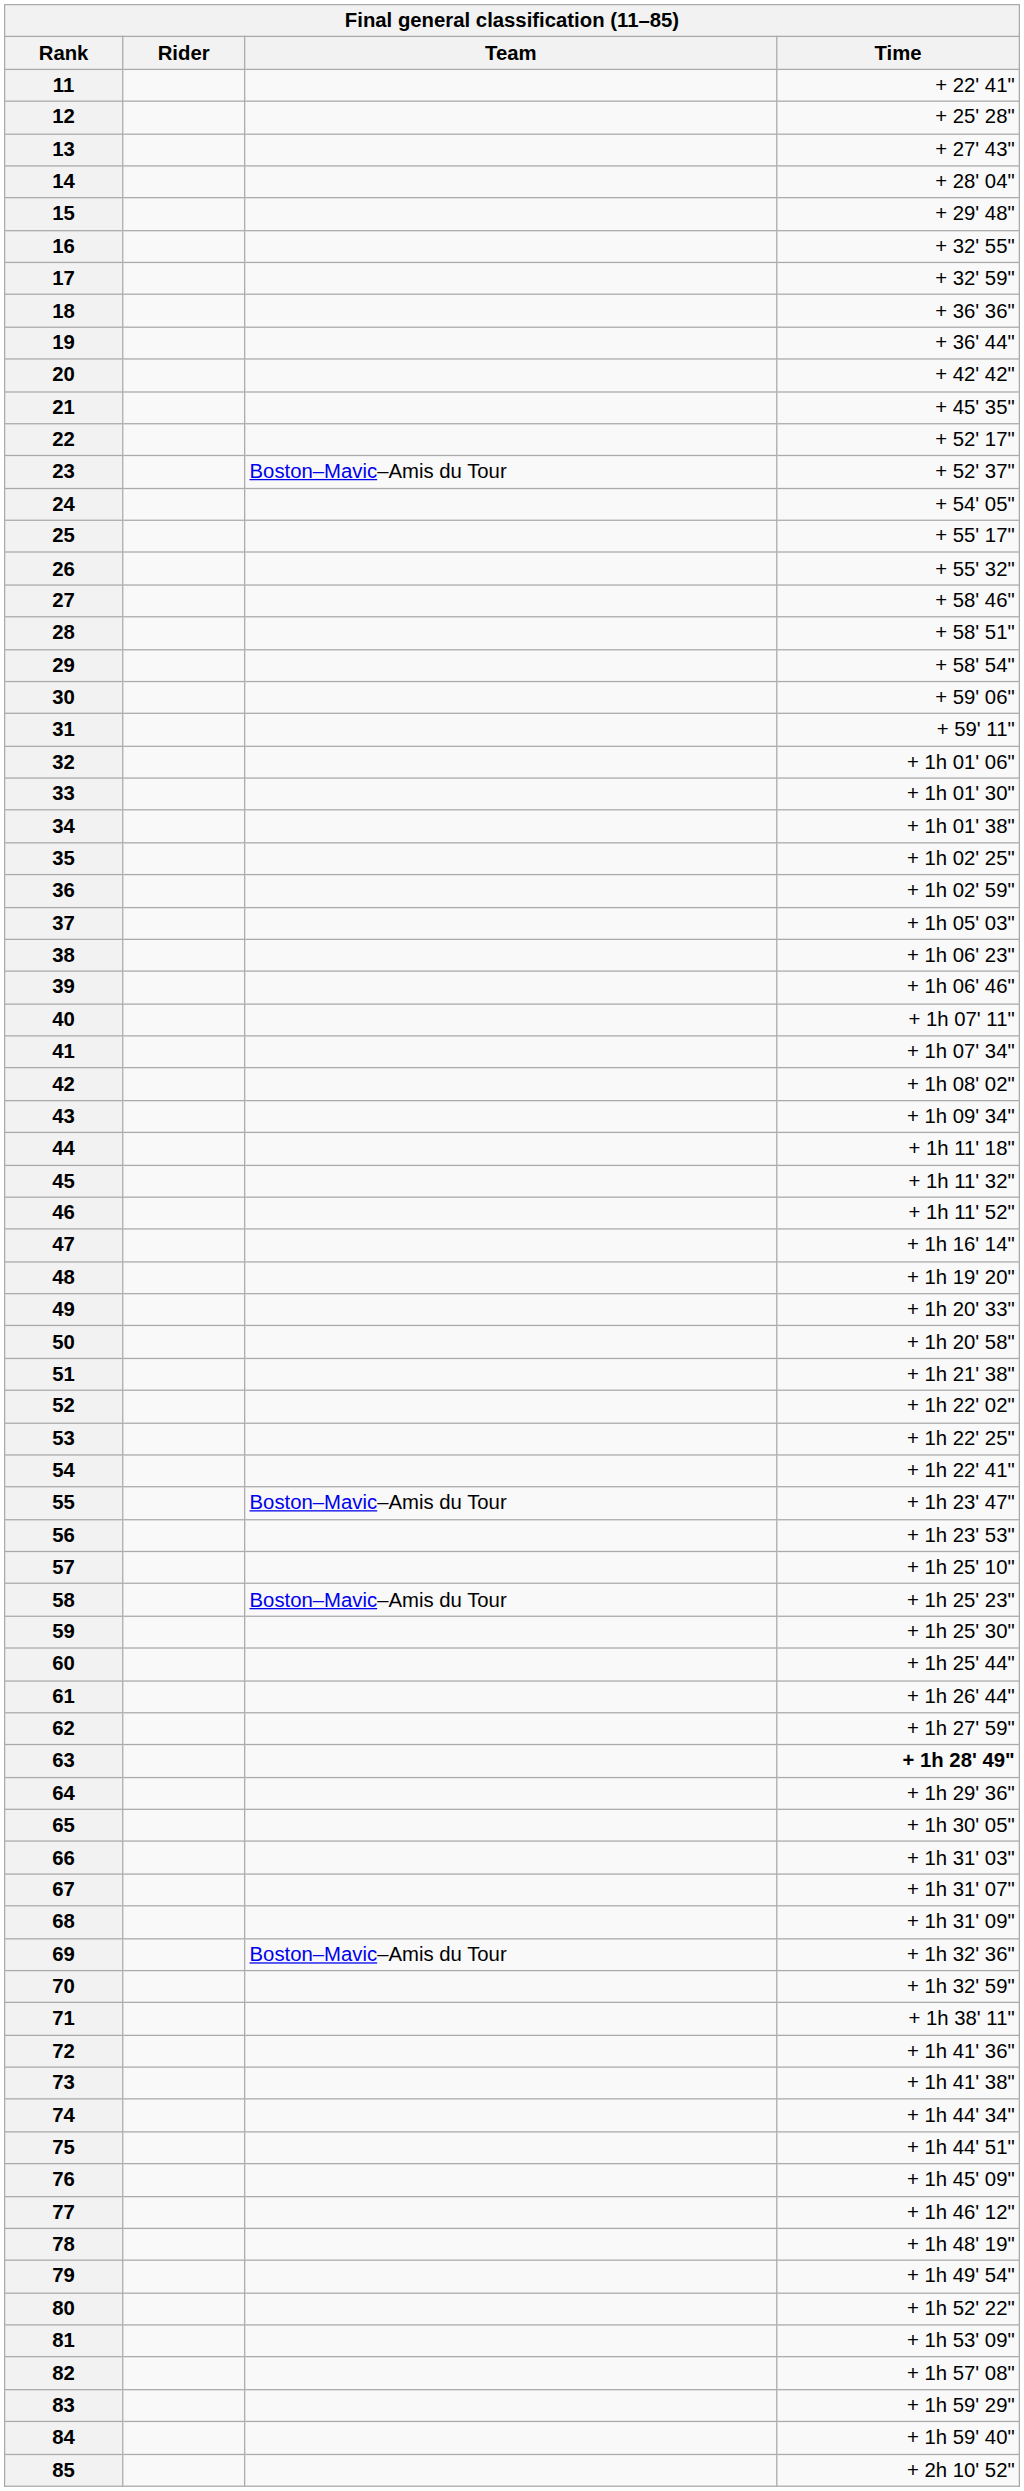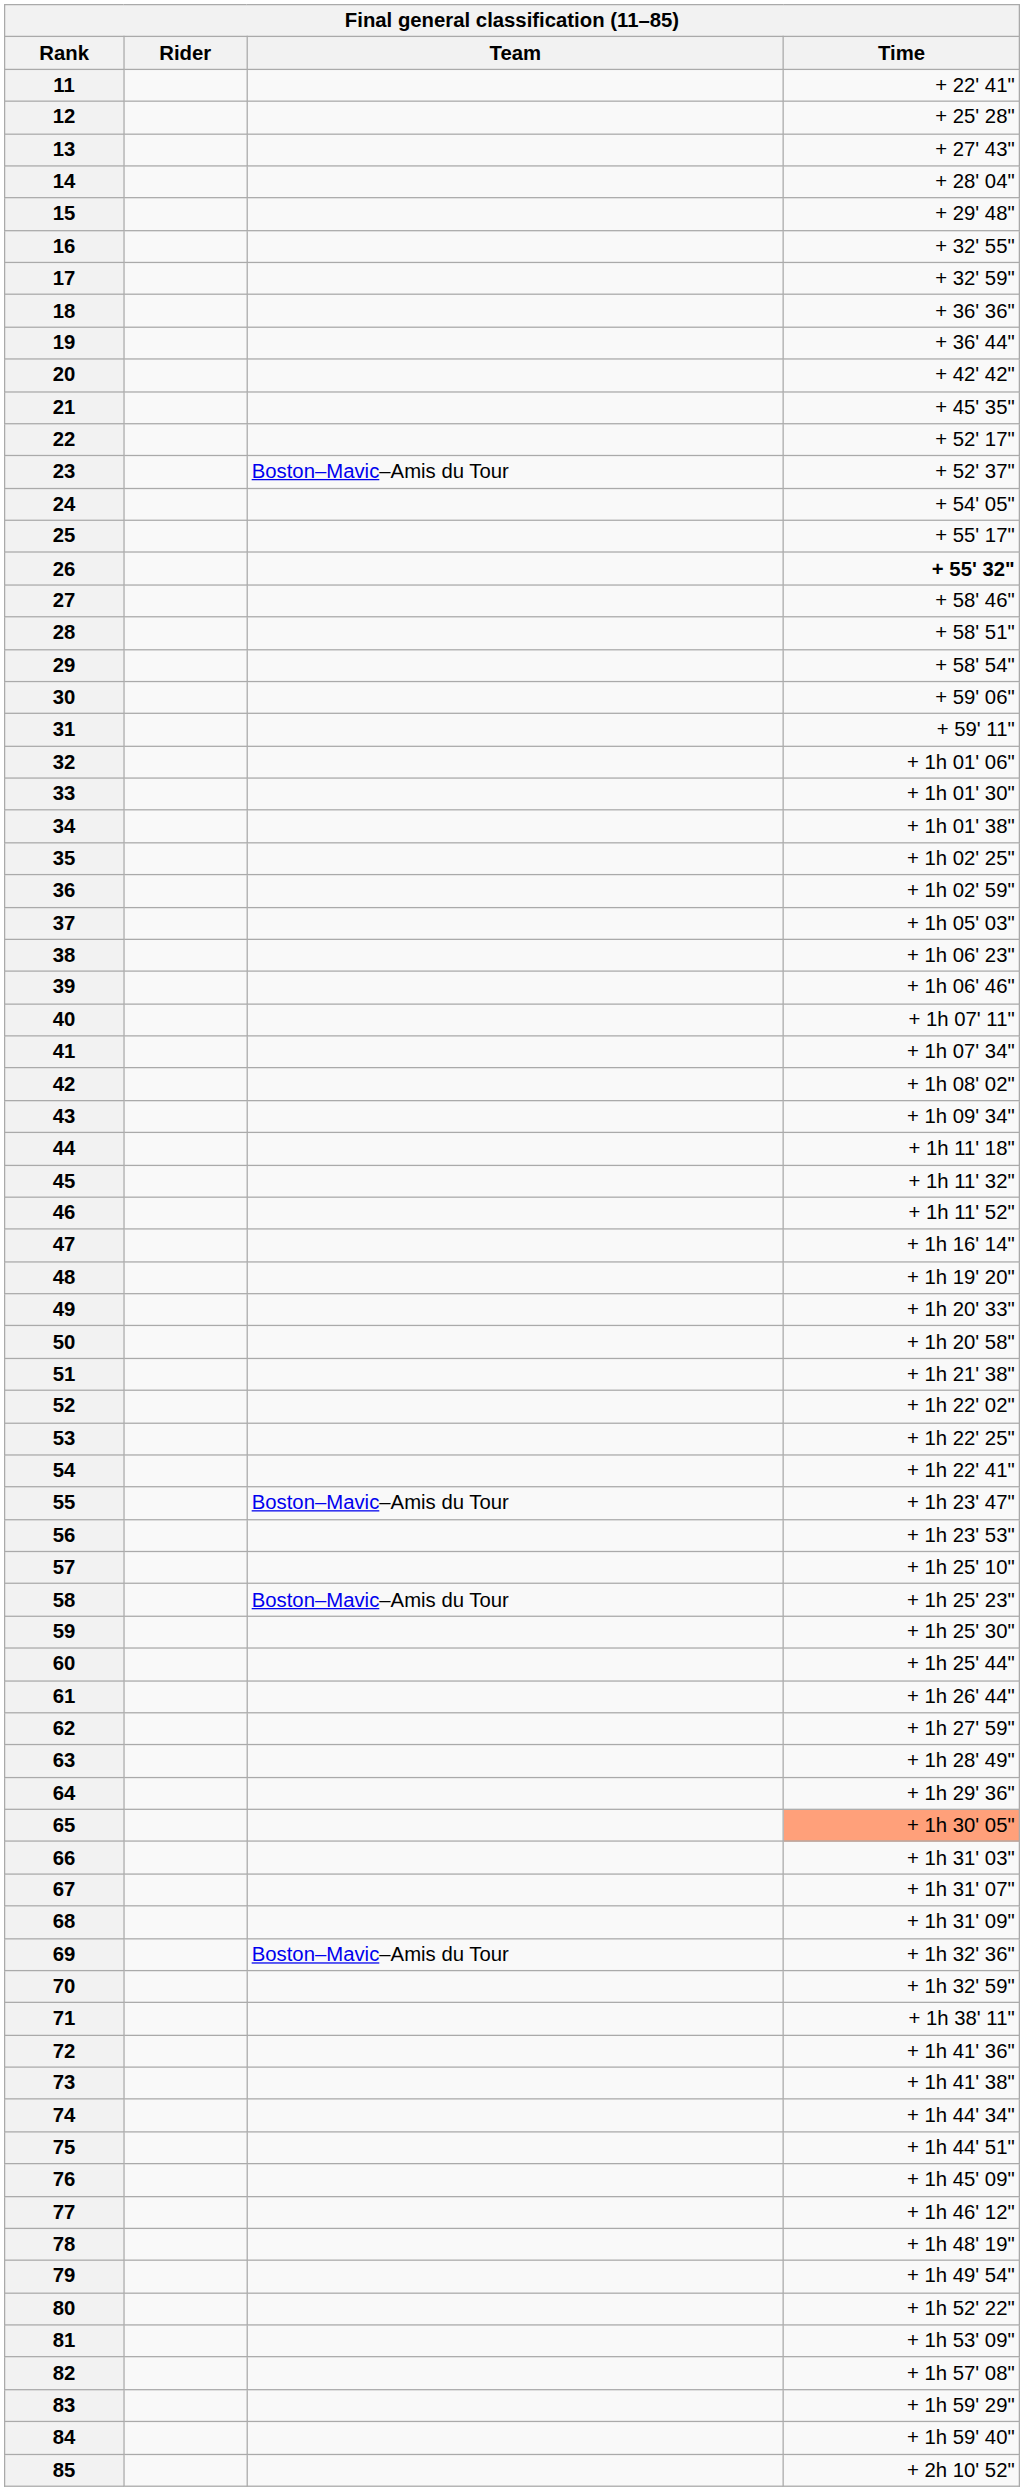(975, 568) normal -> (973, 568) bold
(959, 1760) bold -> (961, 1760) normal
(961, 1825) no background -> (961, 1825) lightsalmon background
